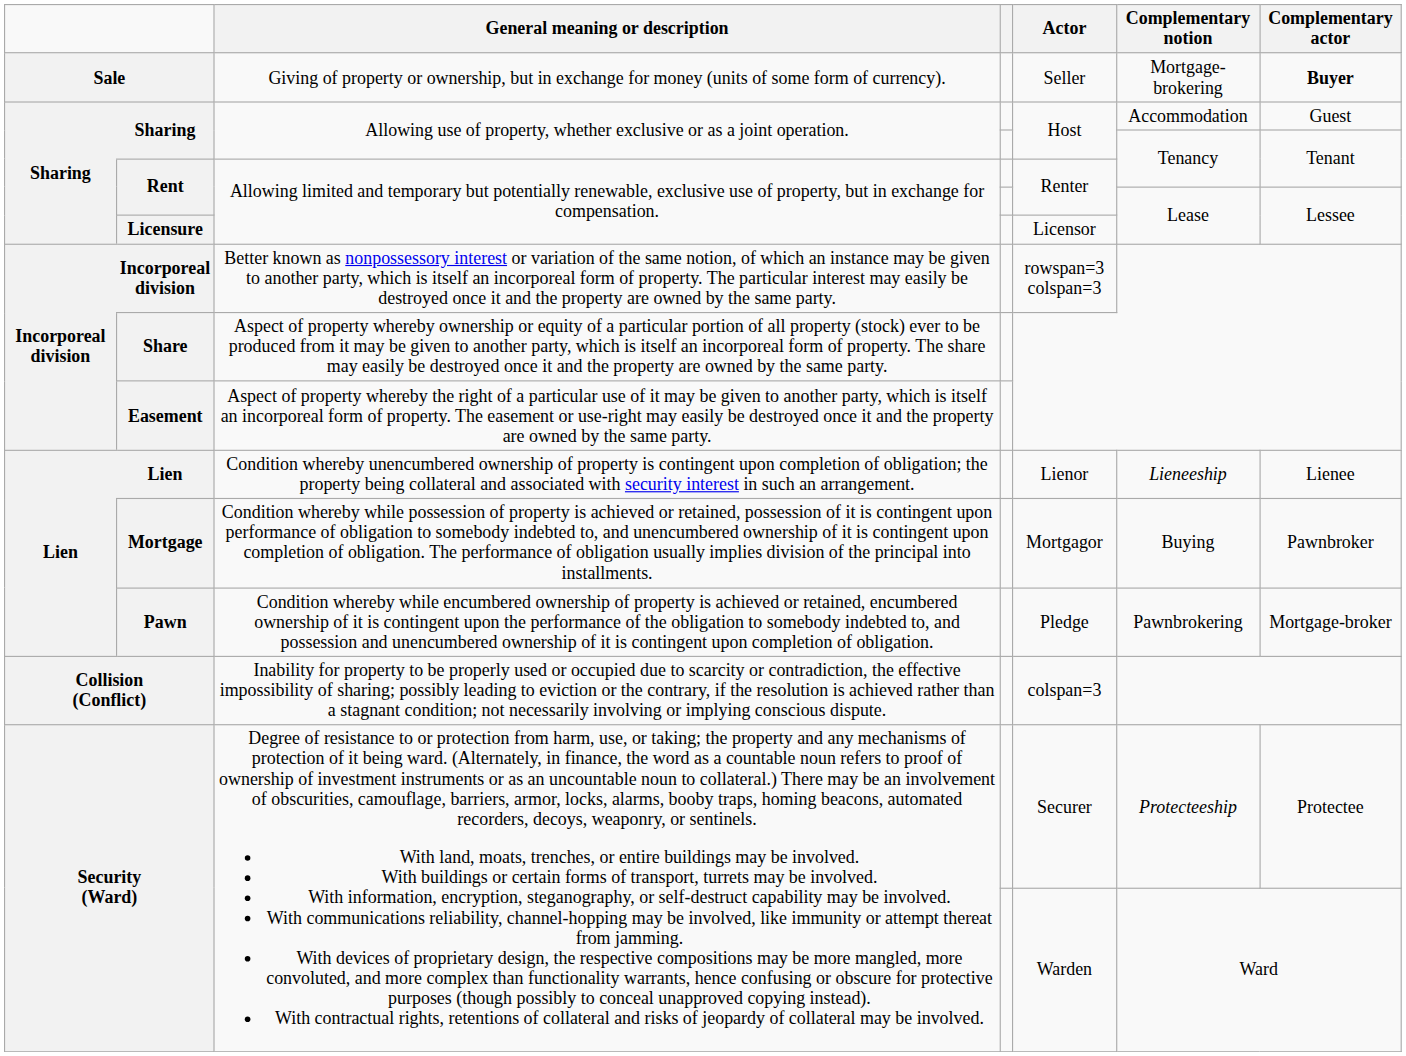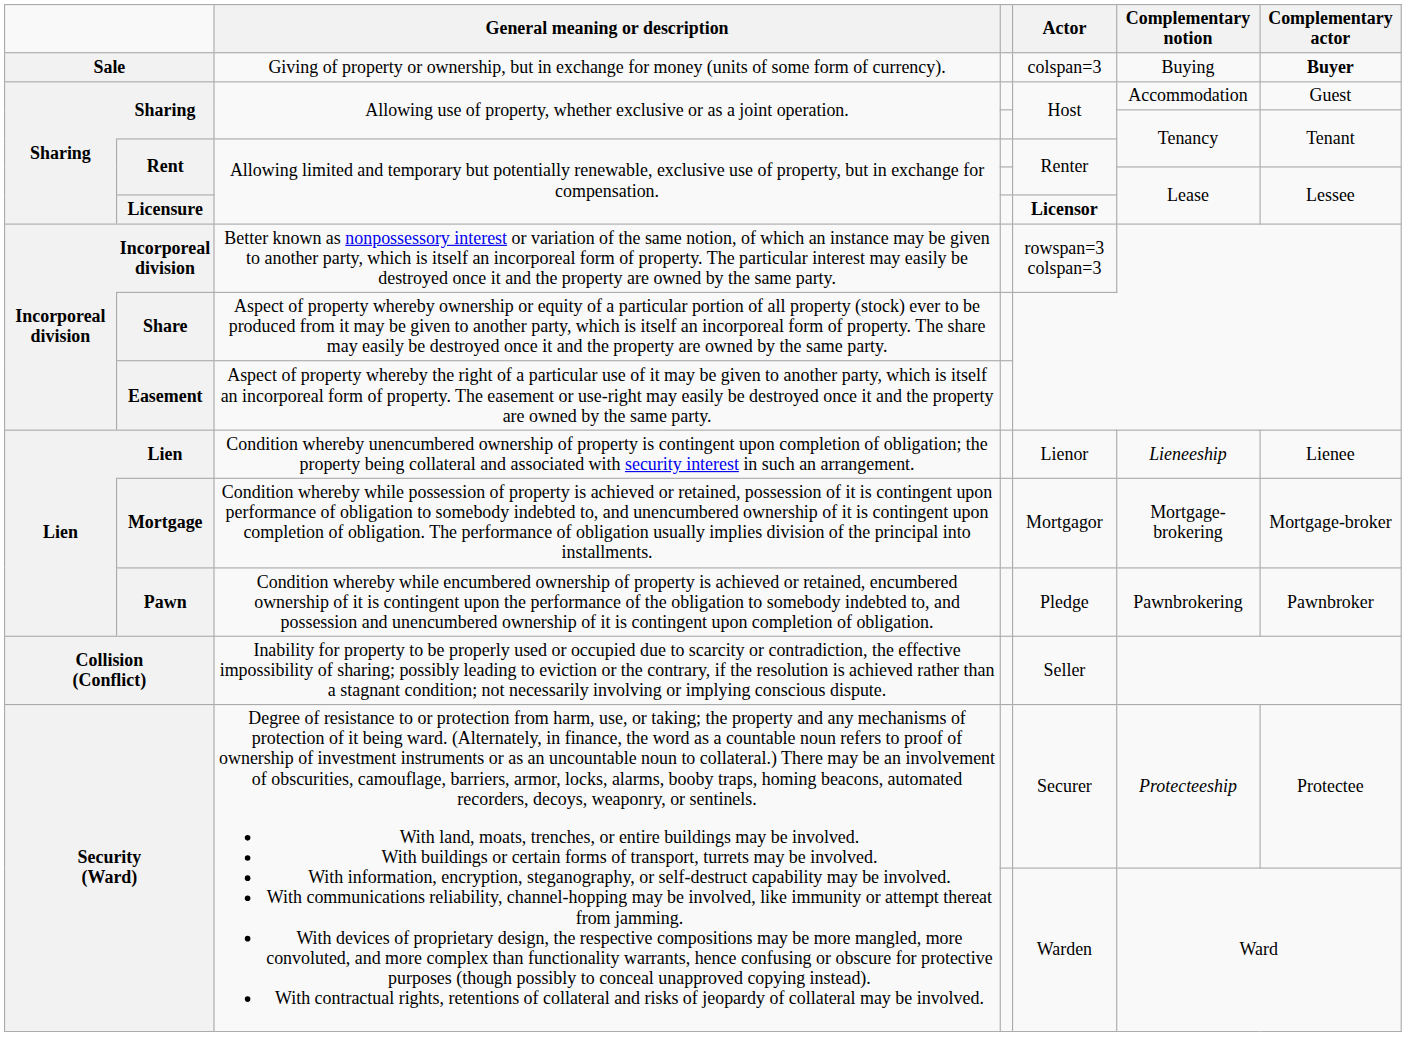(1064, 77) Seller -> (1064, 67) colspan=3
(1188, 77) Mortgage-brokering -> (1188, 67) Buying
(1064, 229) normal -> (1064, 209) bold
(1188, 543) Buying -> (1188, 522) Mortgage-brokering
(1330, 543) Pawnbroker -> (1330, 522) Mortgage-broker
(1330, 621) Mortgage-broker -> (1330, 601) Pawnbroker
(1064, 690) colspan=3 -> (1064, 670) Seller
